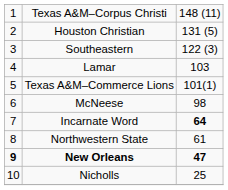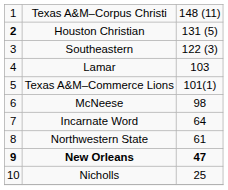(13, 31) normal -> (13, 31) bold
(200, 121) bold -> (200, 121) normal
